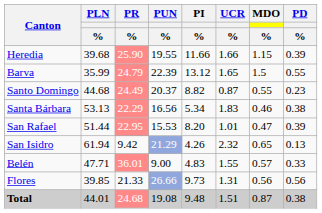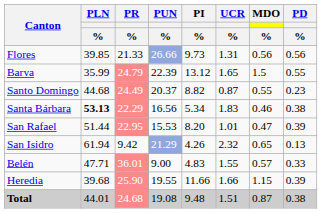rows swapped: (25, 54) <-> (21, 180)
(97, 108) normal -> (97, 108) bold
